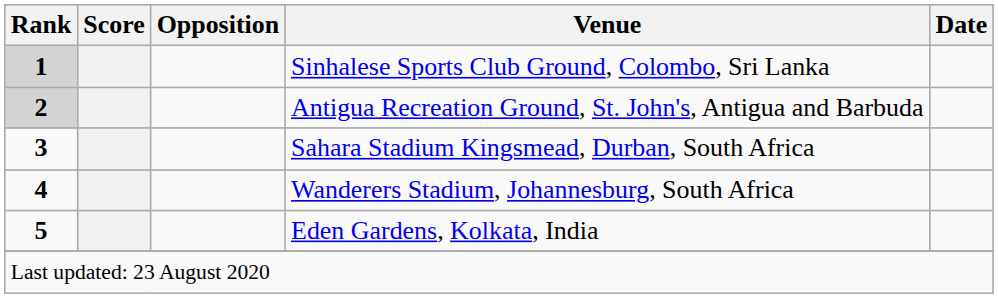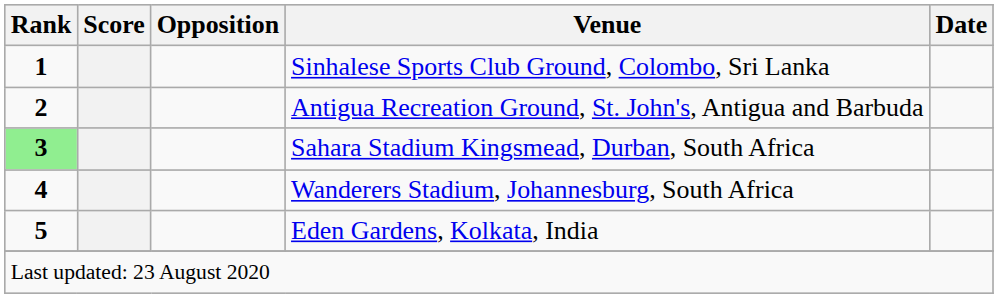(41, 66) lightgrey background -> (41, 66) no background
(41, 107) lightgrey background -> (41, 107) no background
(41, 148) no background -> (41, 148) lightgreen background
